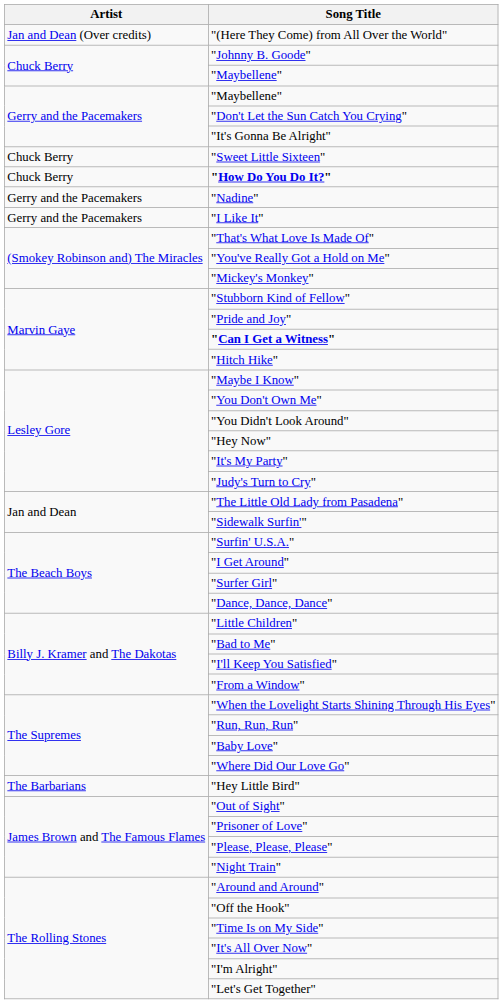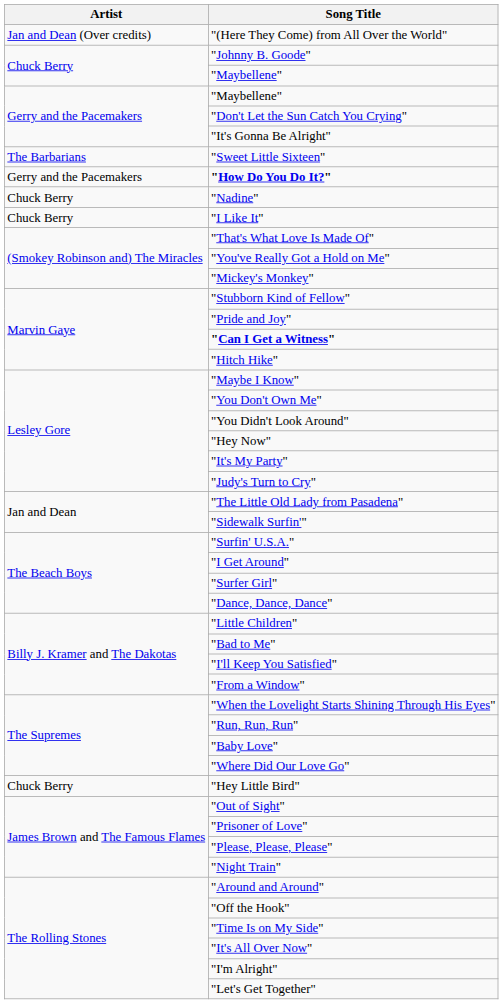(40, 156) Chuck Berry -> (47, 156) The Barbarians
(40, 177) Chuck Berry -> (75, 177) Gerry and the Pacemakers
(75, 197) Gerry and the Pacemakers -> (40, 197) Chuck Berry
(75, 217) Gerry and the Pacemakers -> (40, 217) Chuck Berry
(47, 786) The Barbarians -> (40, 786) Chuck Berry
